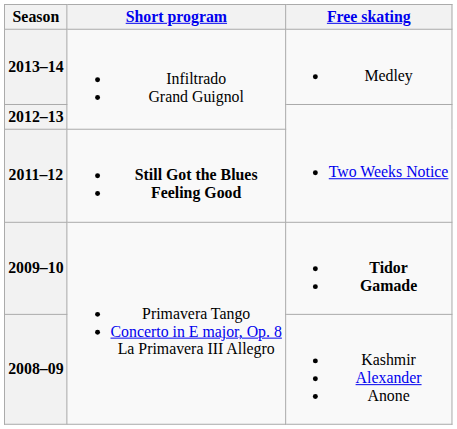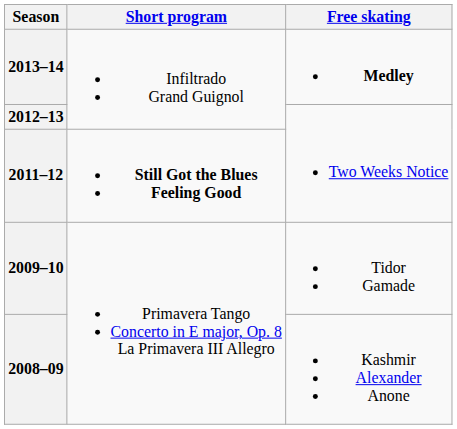(369, 76) normal -> (369, 76) bold
(369, 277) bold -> (369, 277) normal
